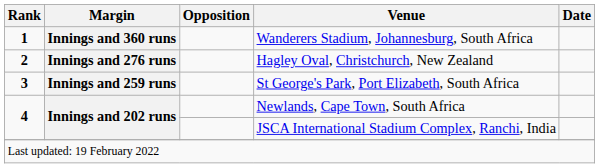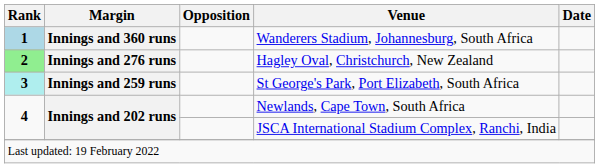(24, 38) no background -> (24, 38) lightblue background
(24, 60) no background -> (24, 60) lightgreen background
(24, 83) no background -> (24, 83) paleturquoise background
